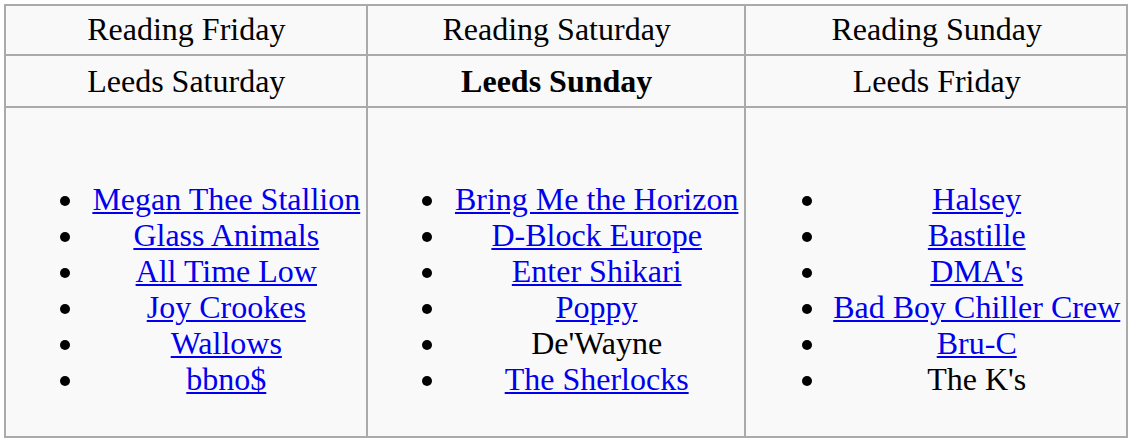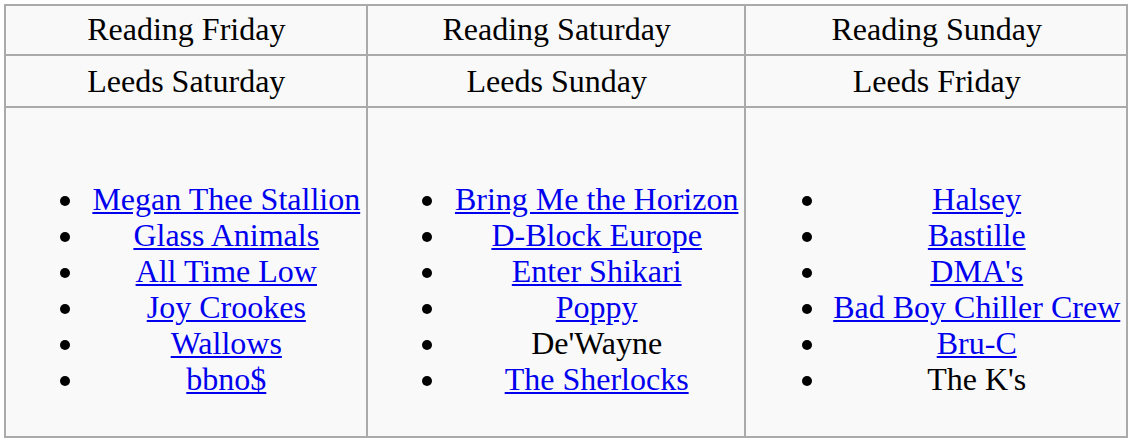(557, 80) bold -> (557, 80) normal
